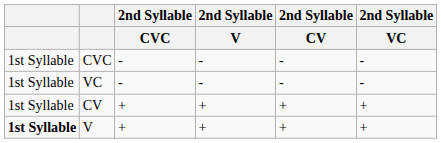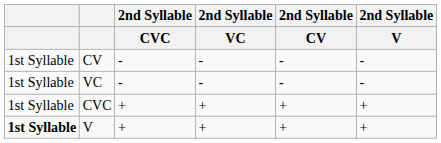columns swapped: (396, 37) <-> (235, 37)
(97, 60) CVC -> (92, 60) CV
(92, 104) CV -> (97, 104) CVC
